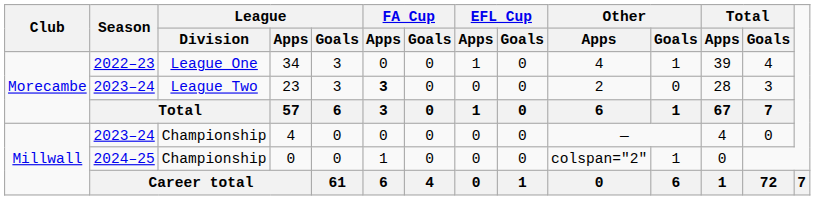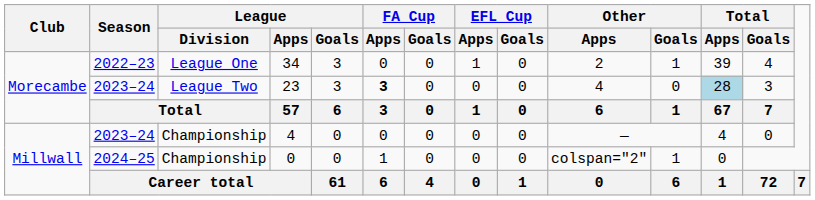(599, 64) 4 -> (599, 64) 2
(599, 88) 2 -> (599, 88) 4
(722, 88) no background -> (722, 88) lightblue background
